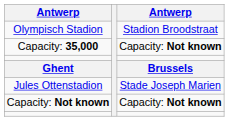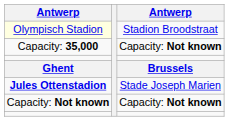(58, 30) no background -> (58, 30) lightyellow background
(58, 85) normal -> (58, 85) bold
